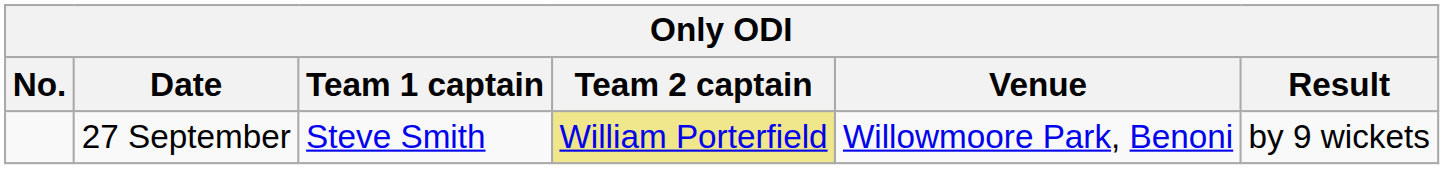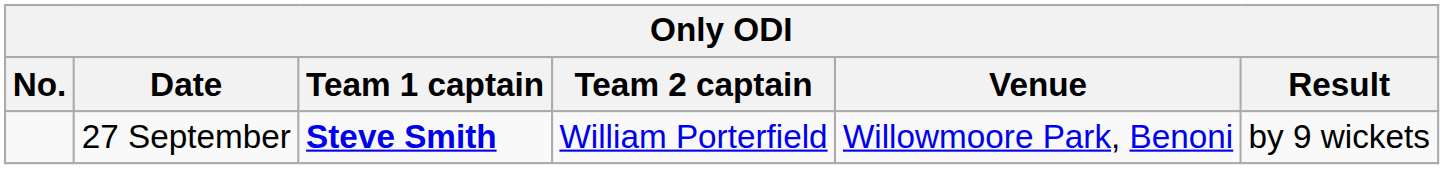(396, 136) normal -> (401, 136) bold
(694, 136) khaki background -> (694, 136) no background
